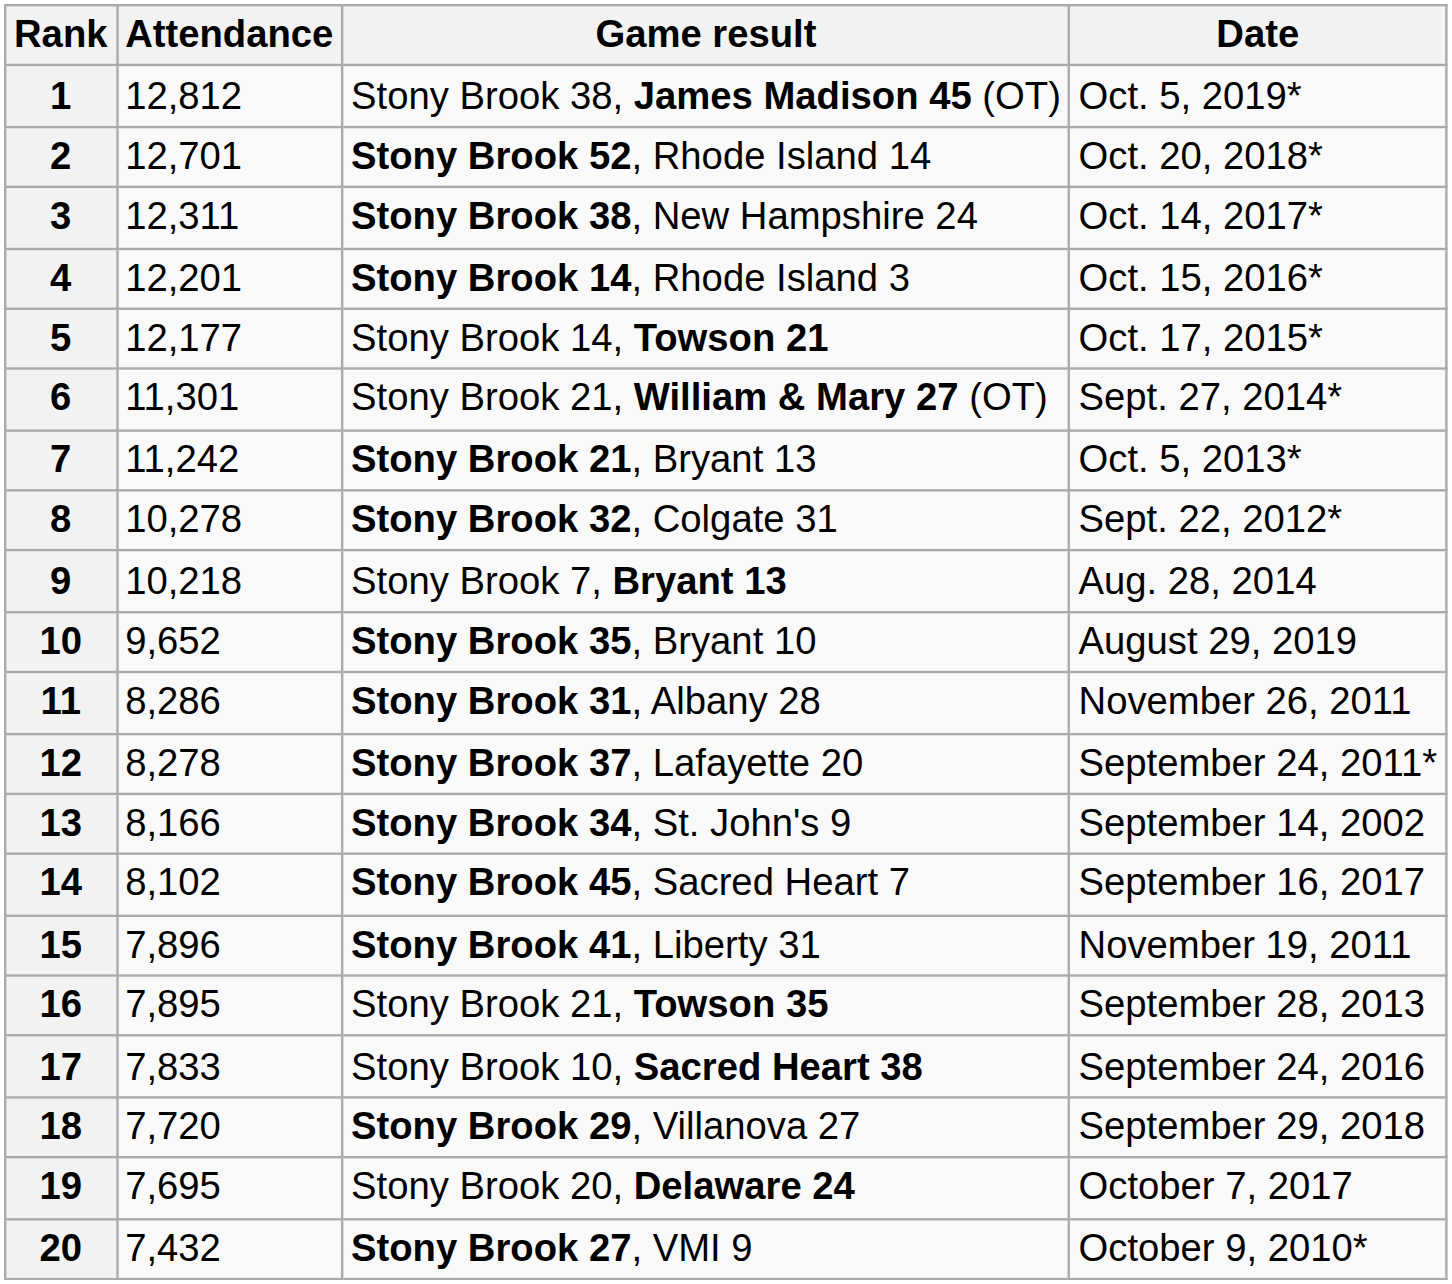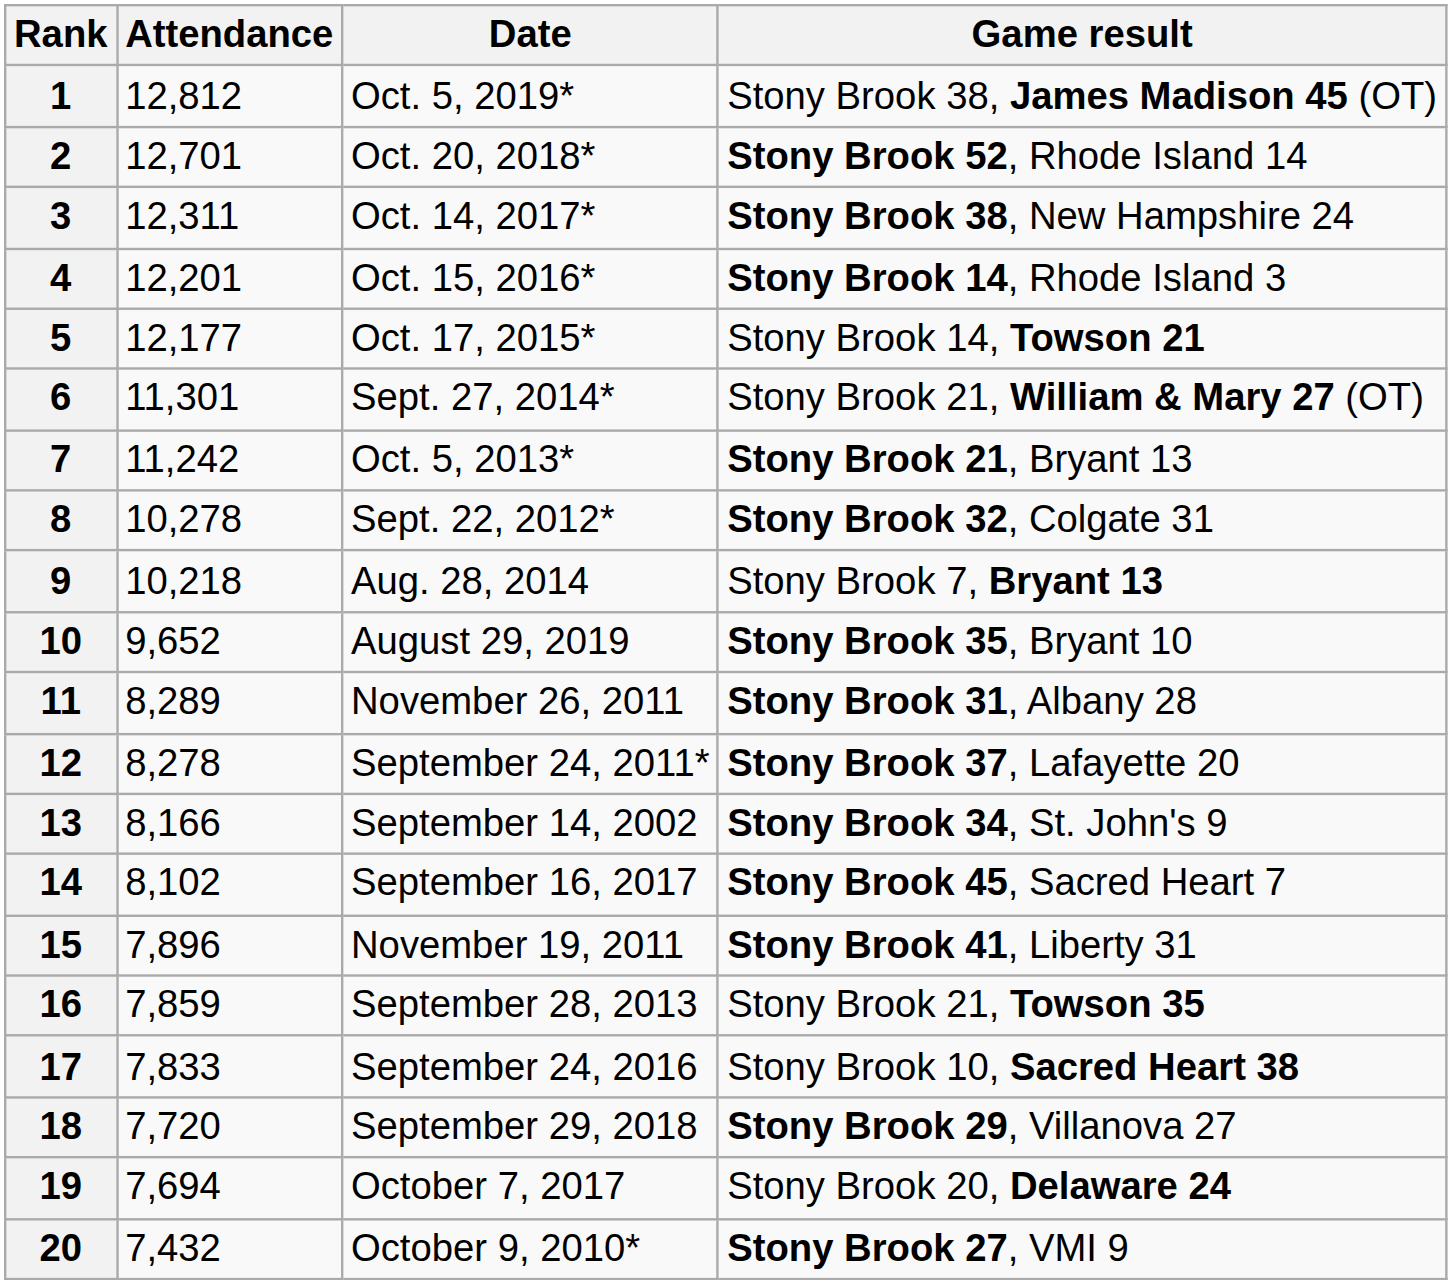columns swapped: (1258, 34) <-> (706, 34)
(173, 701) 8,286 -> (173, 701) 8,289
(173, 1005) 7,895 -> (173, 1005) 7,859
(173, 1187) 7,695 -> (173, 1187) 7,694
